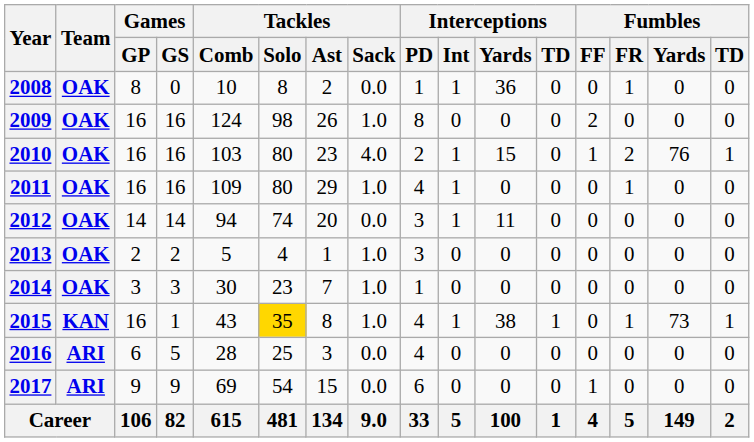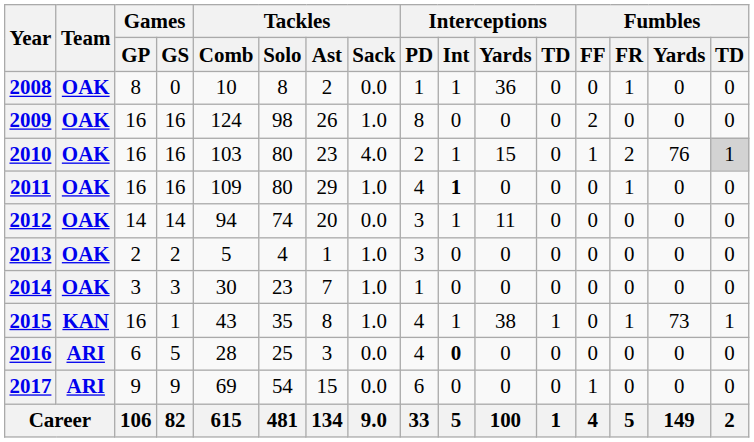(730, 154) no background -> (730, 154) lightgrey background
(456, 187) normal -> (456, 187) bold
(282, 320) gold background -> (282, 320) no background
(456, 353) normal -> (456, 353) bold
